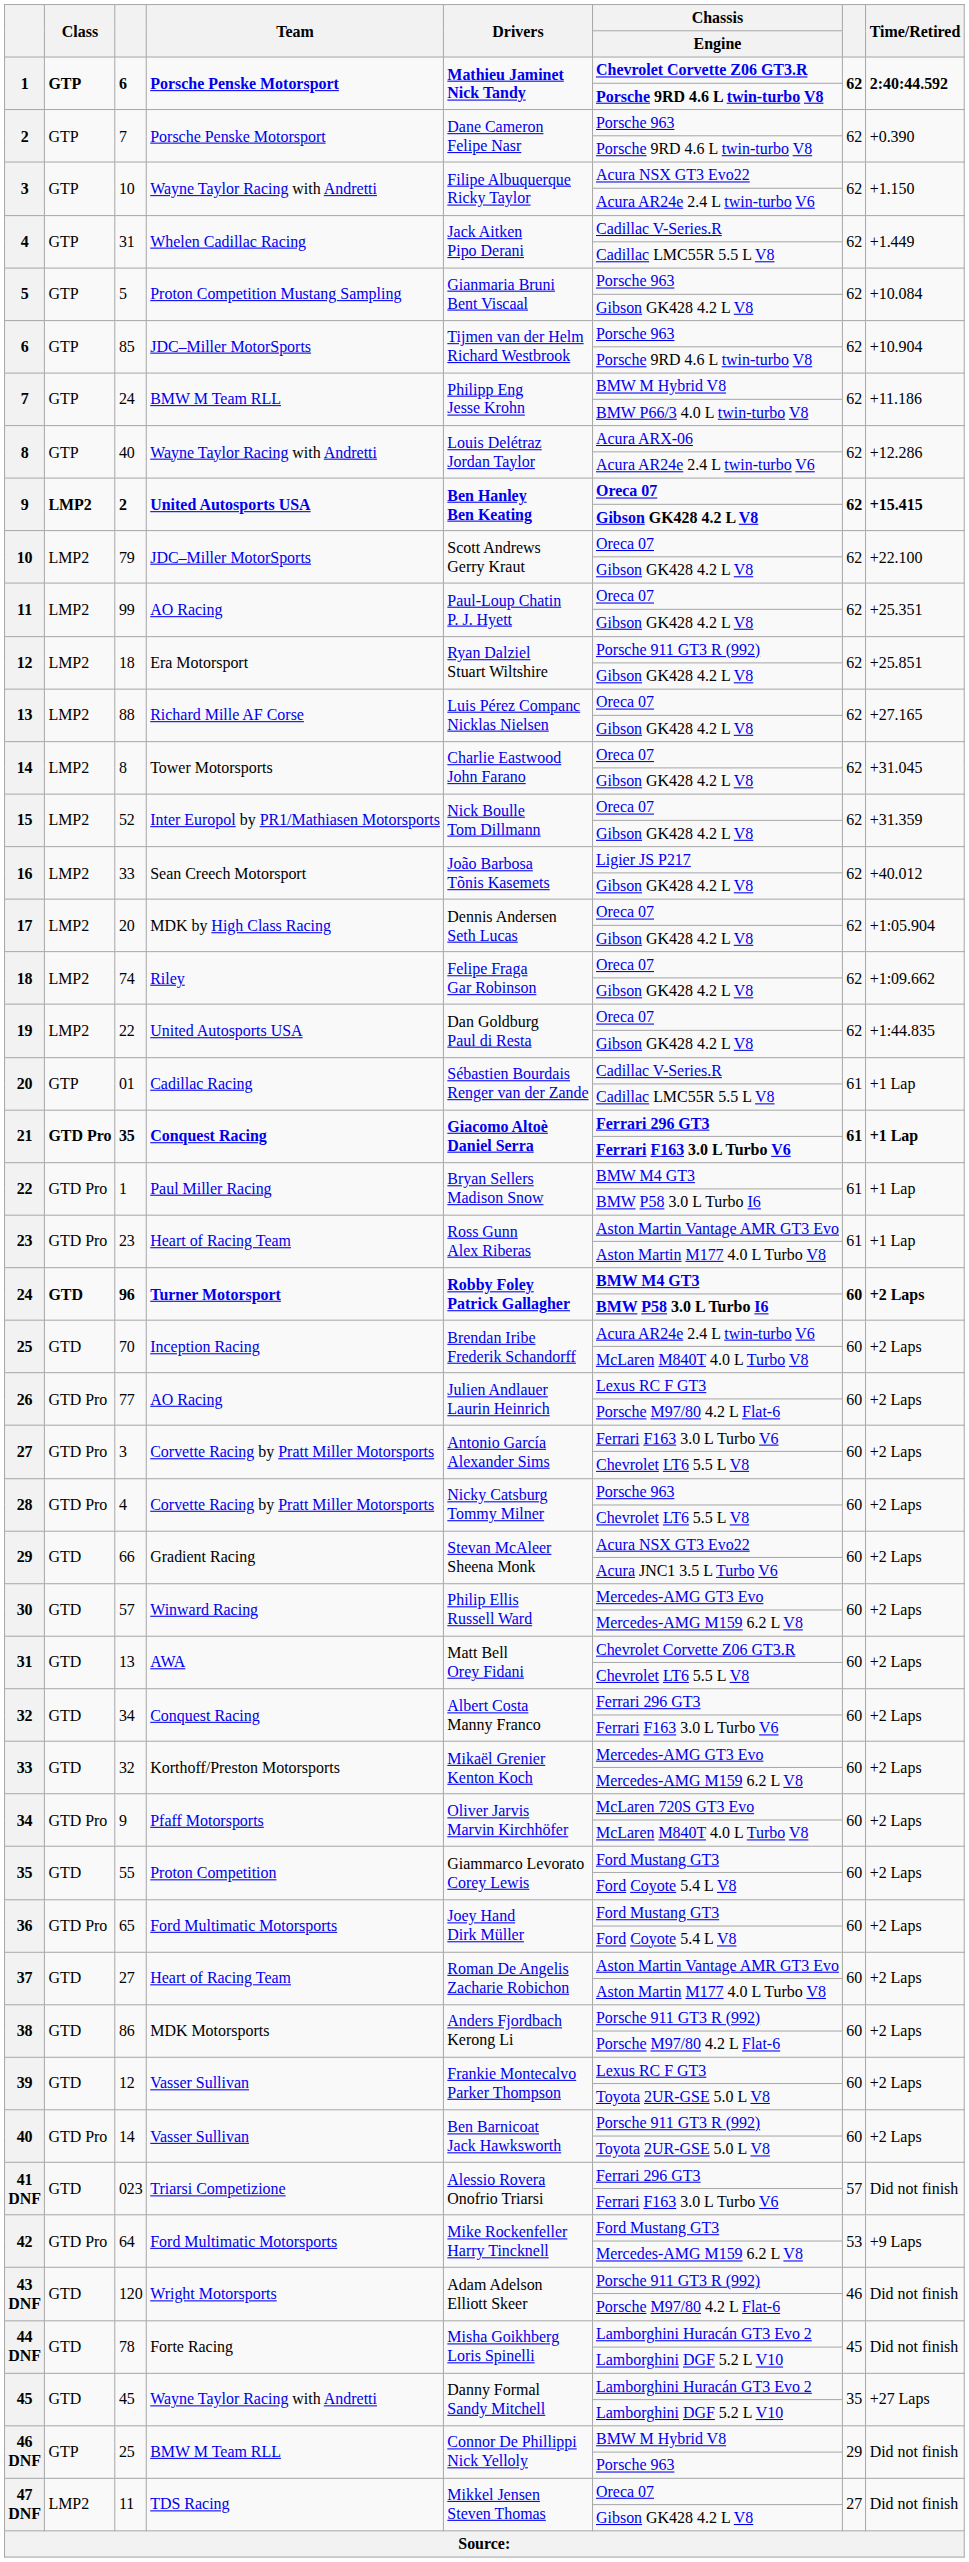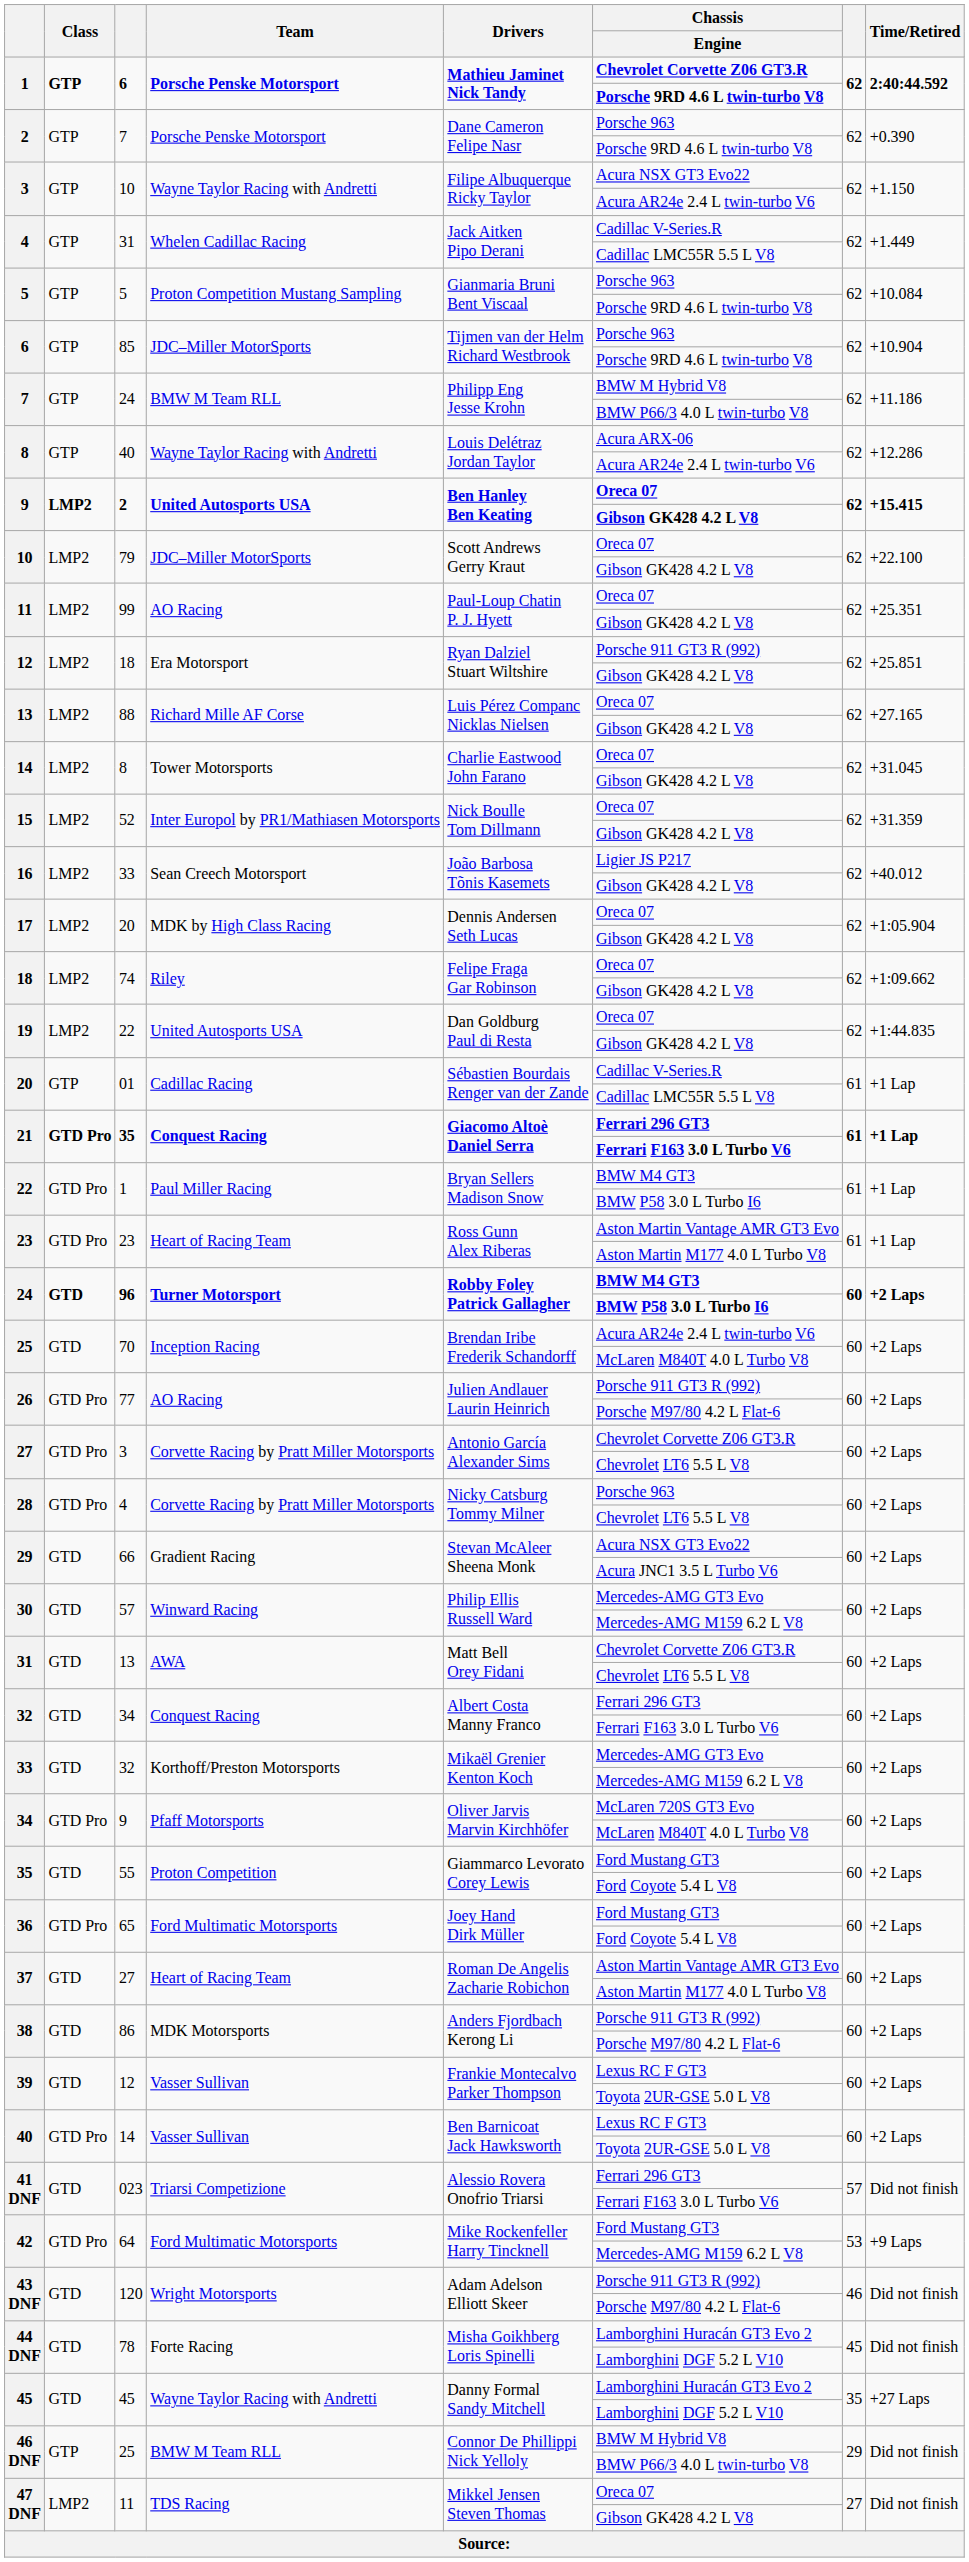(675, 307) Gibson GK428 4.2 L V8 -> (704, 307) Porsche 9RD 4.6 L twin-turbo V8
(651, 1386) Lexus RC F GT3 -> (678, 1386) Porsche 911 GT3 R (992)
(687, 1438) Ferrari F163 3.0 L Turbo V6 -> (696, 1438) Chevrolet Corvette Z06 GT3.R
(678, 2123) Porsche 911 GT3 R (992) -> (651, 2123) Lexus RC F GT3
(635, 2465) Porsche 963 -> (702, 2465) BMW P66/3 4.0 L twin-turbo V8
